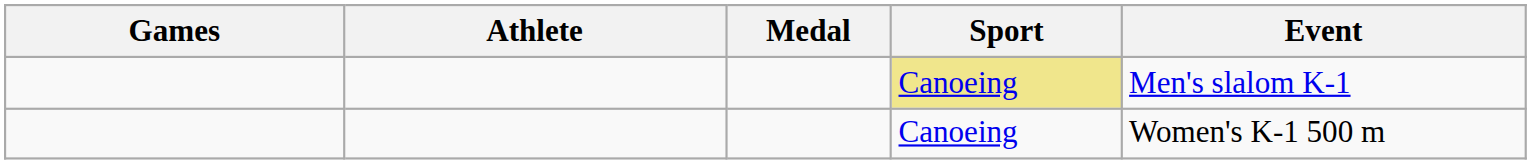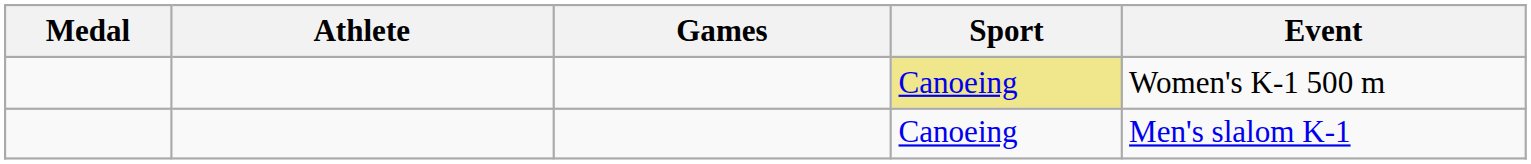columns swapped: (808, 30) <-> (174, 30)
(1240, 81) Men's slalom K-1 -> (1257, 81) Women's K-1 500 m
(1257, 133) Women's K-1 500 m -> (1240, 133) Men's slalom K-1
